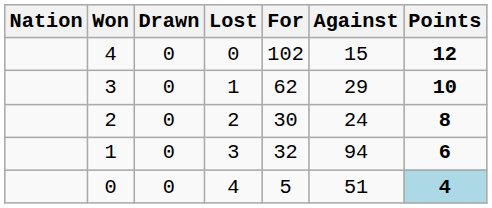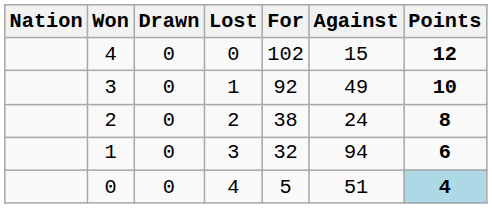(286, 87) 62 -> (286, 87) 92
(356, 87) 29 -> (356, 87) 49
(286, 120) 30 -> (286, 120) 38
